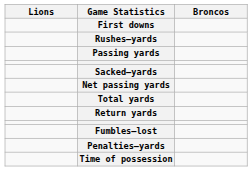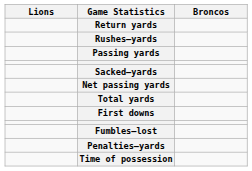rows swapped: (41, 25) <-> (41, 113)
